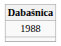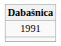(30, 28) 1988 -> (30, 28) 1991
